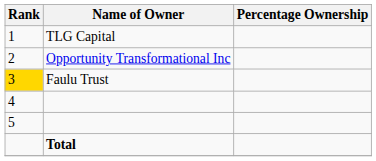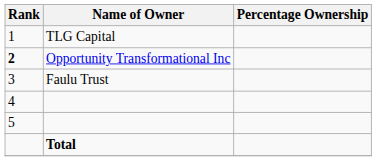(11, 58) normal -> (11, 58) bold
(11, 79) gold background -> (11, 79) no background
